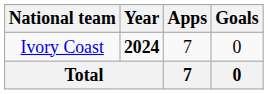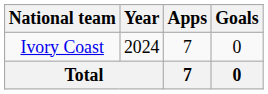(142, 46) bold -> (142, 46) normal
